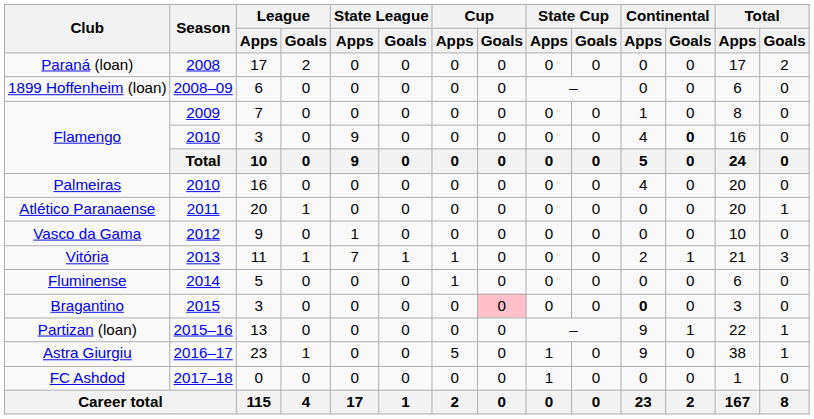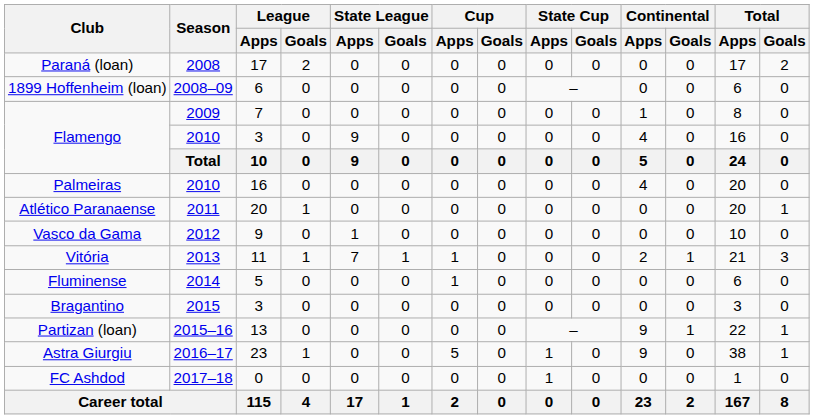(690, 137) bold -> (690, 137) normal
(502, 305) pink background -> (502, 305) no background
(643, 305) bold -> (643, 305) normal
